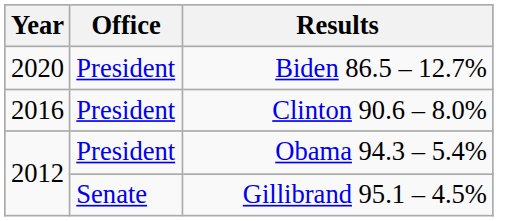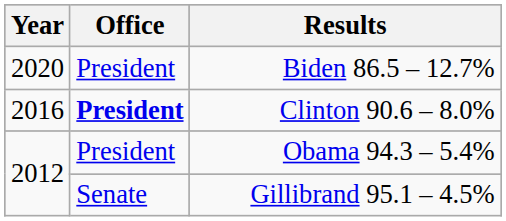(126, 109) normal -> (130, 109) bold
